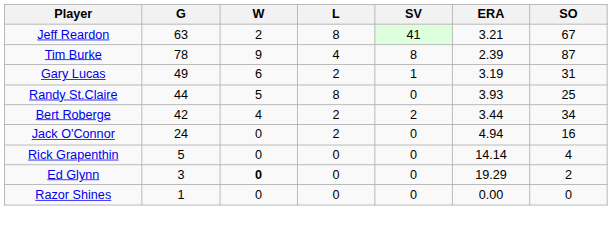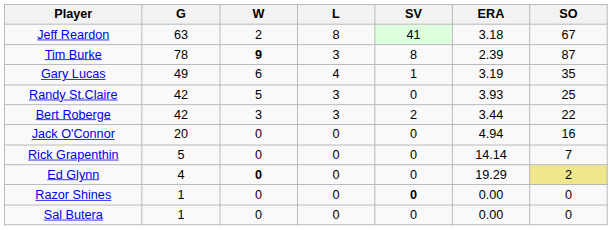(491, 34) 3.21 -> (491, 34) 3.18
(258, 54) normal -> (258, 54) bold
(336, 54) 4 -> (336, 54) 3
(336, 74) 2 -> (336, 74) 4
(568, 74) 31 -> (568, 74) 35
(181, 94) 44 -> (181, 94) 42
(336, 94) 8 -> (336, 94) 3
(258, 114) 4 -> (258, 114) 3
(336, 114) 2 -> (336, 114) 3
(568, 114) 34 -> (568, 114) 22
(181, 134) 24 -> (181, 134) 20
(336, 134) 2 -> (336, 134) 0
(568, 154) 4 -> (568, 154) 7
(181, 174) 3 -> (181, 174) 4
(568, 174) no background -> (568, 174) khaki background
(413, 194) normal -> (413, 194) bold
+ row: (73, 214)
